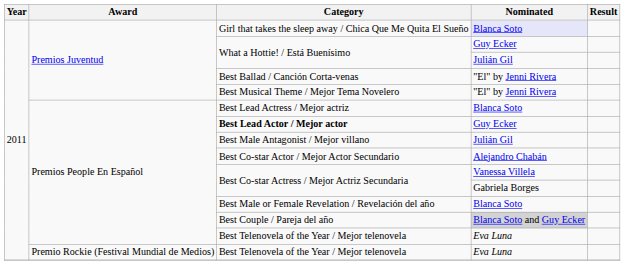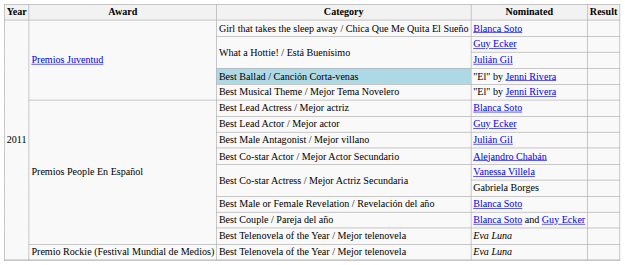(498, 28) lavender background -> (498, 28) no background
(289, 76) no background -> (289, 76) lightblue background
(283, 124) bold -> (279, 124) normal
(529, 220) lightgrey background -> (529, 220) no background
